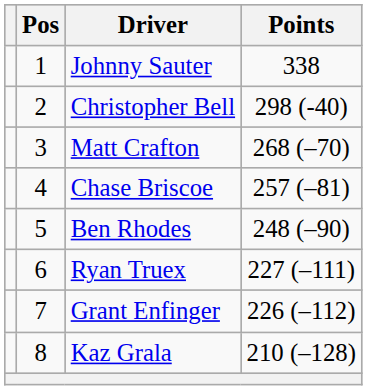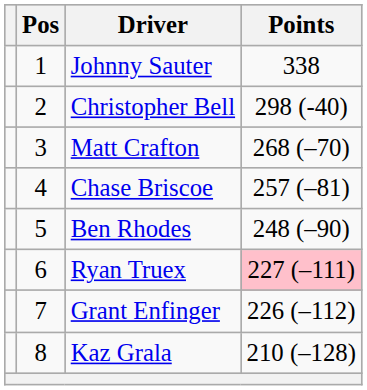(301, 270) no background -> (301, 270) pink background
